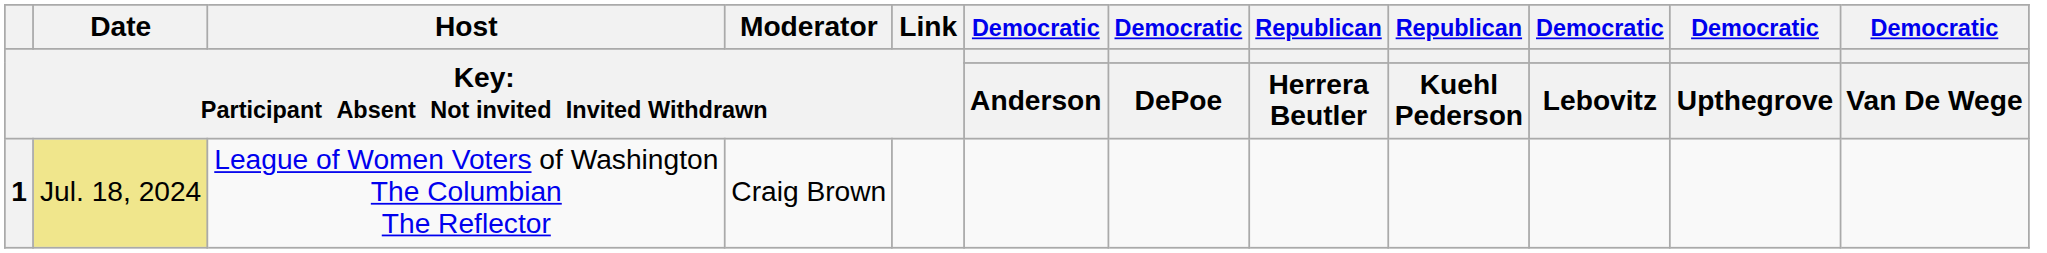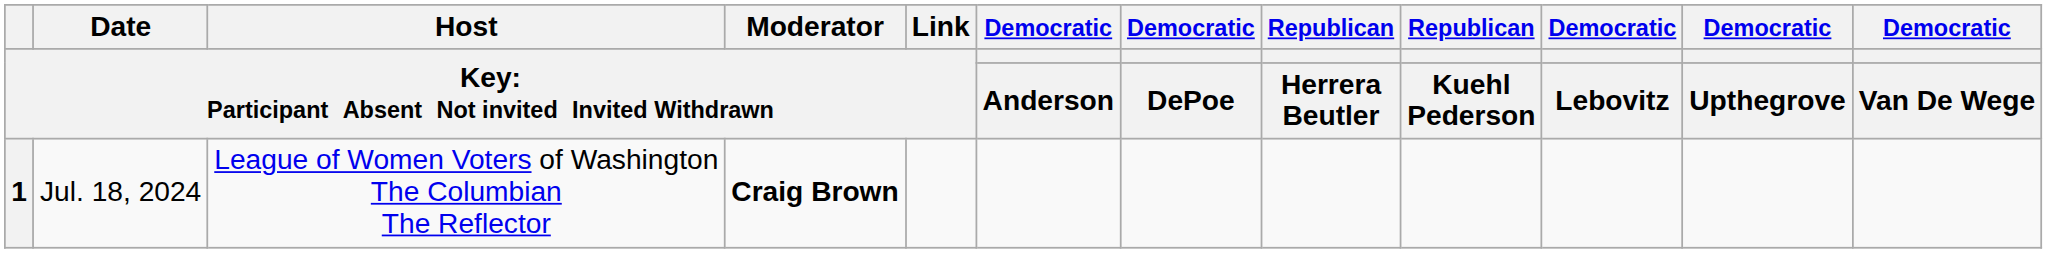(121, 192) khaki background -> (121, 192) no background
(809, 192) normal -> (815, 192) bold
